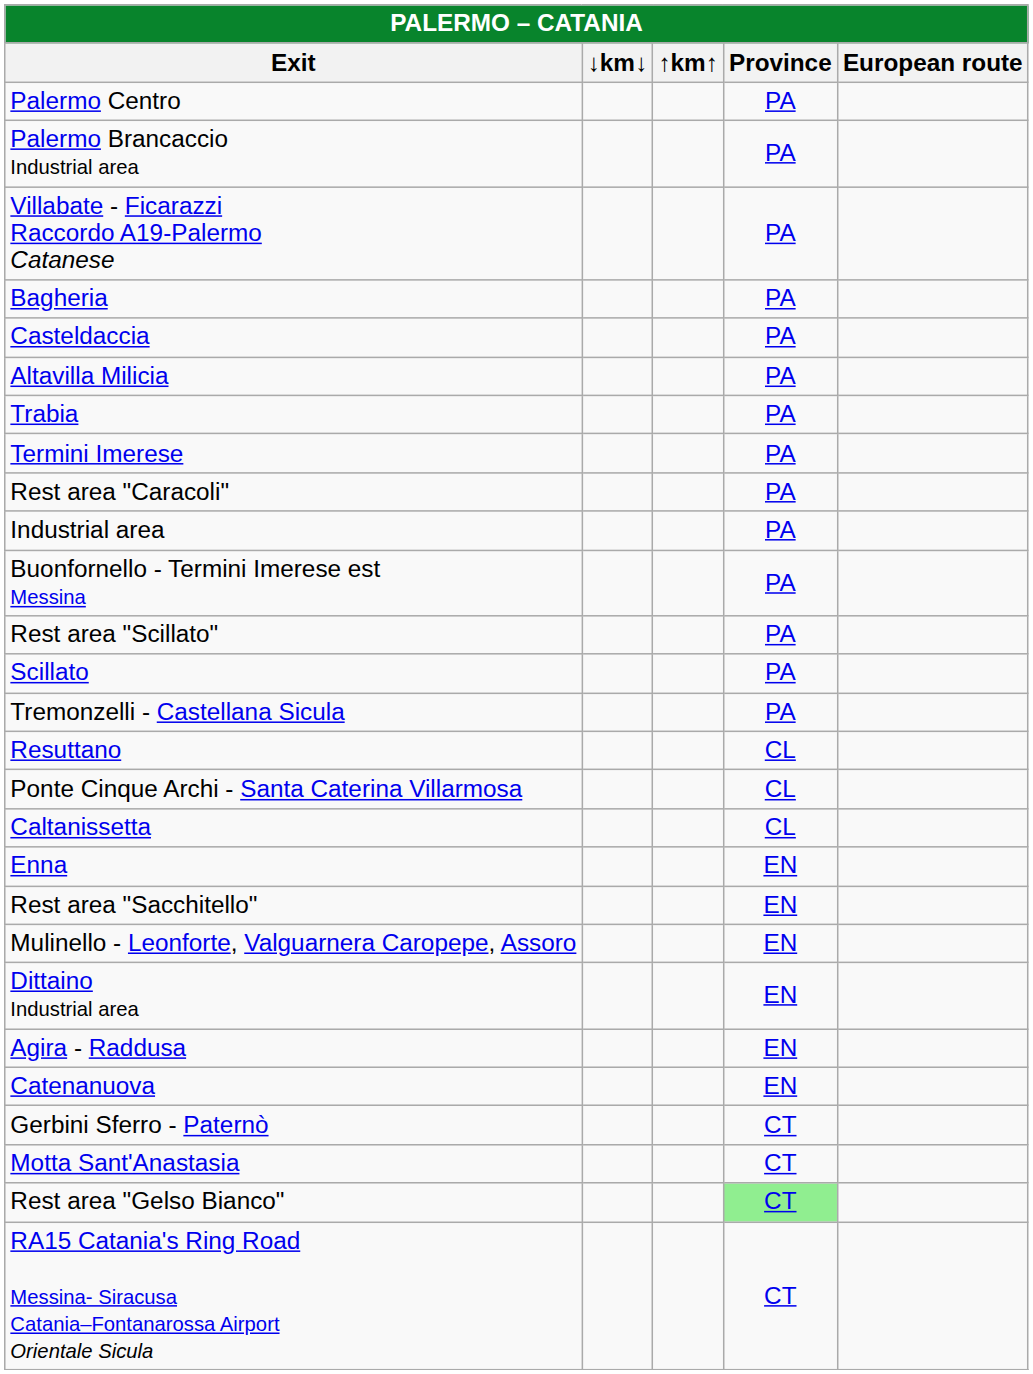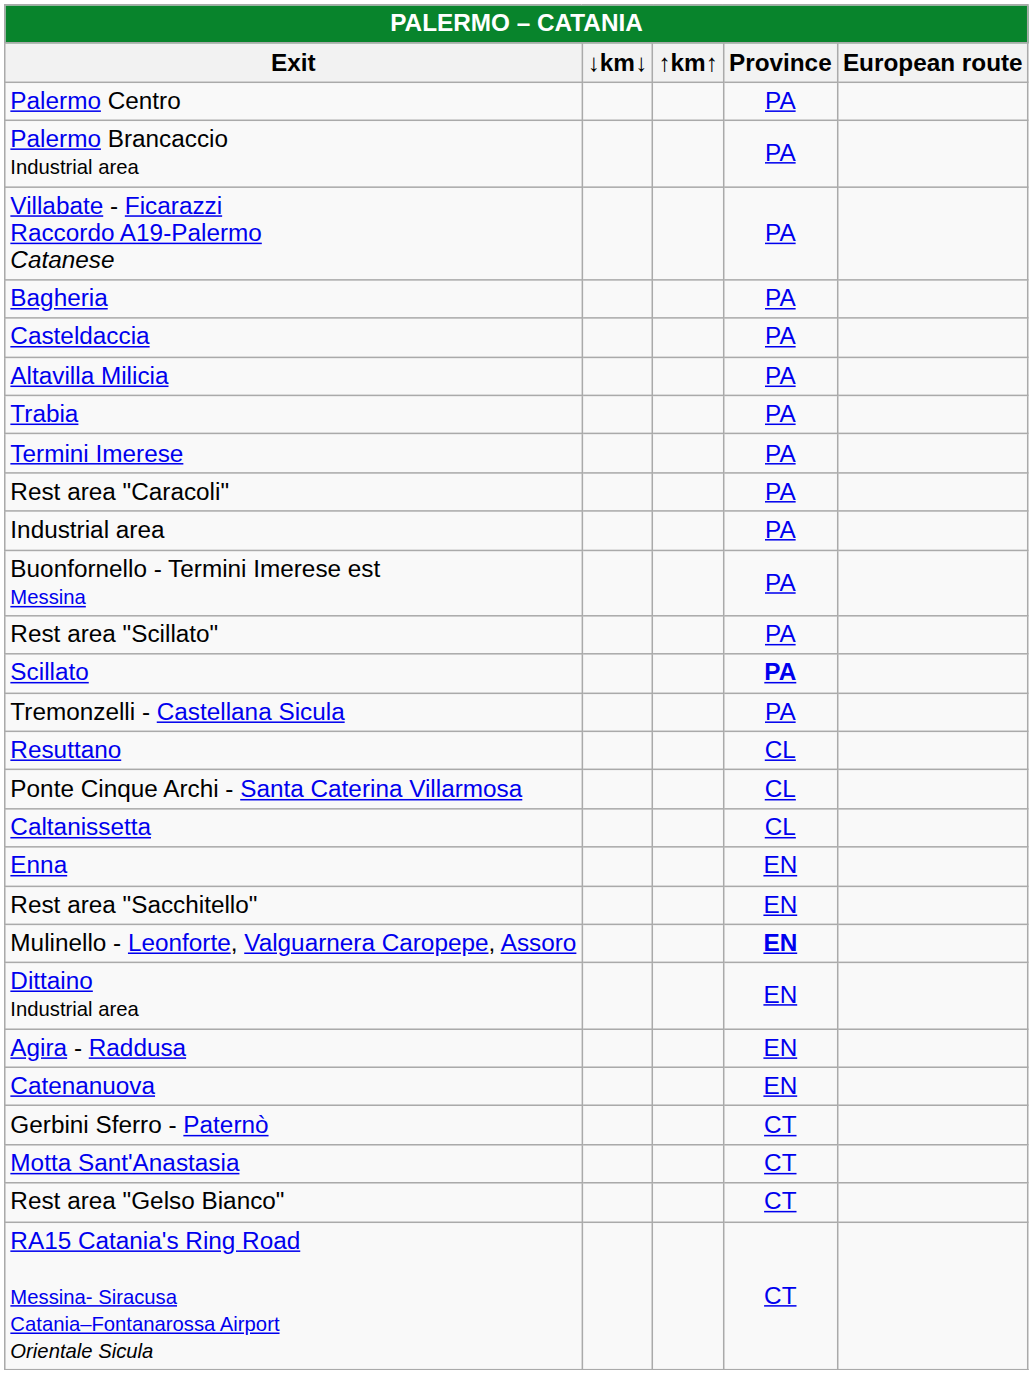(780, 673) normal -> (780, 673) bold
(780, 943) normal -> (780, 943) bold
(780, 1201) lightgreen background -> (780, 1201) no background
